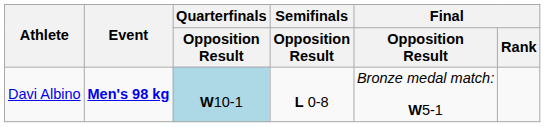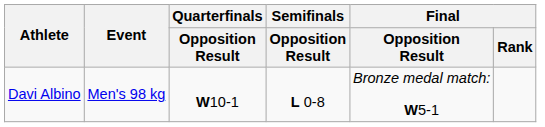(128, 95) bold -> (126, 95) normal
(221, 103) lightblue background -> (217, 103) no background
